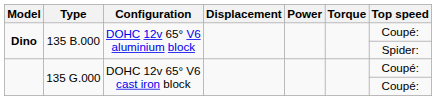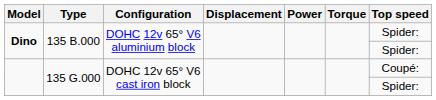(400, 31) Coupé: -> (400, 31) Spider:
(400, 86) Coupé: -> (400, 86) Spider:
